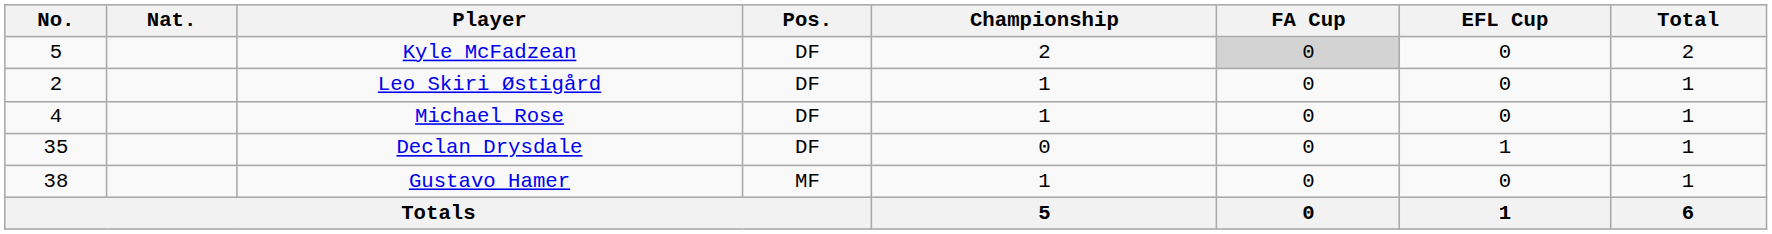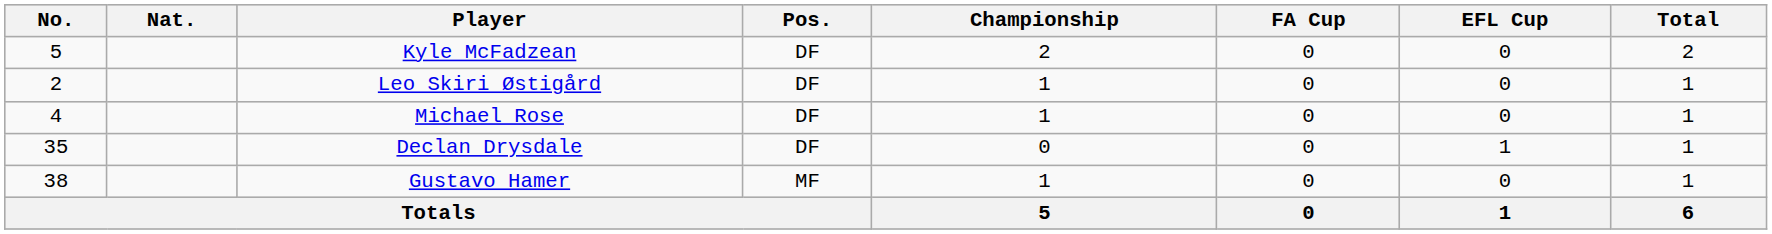(1308, 52) lightgrey background -> (1308, 52) no background
